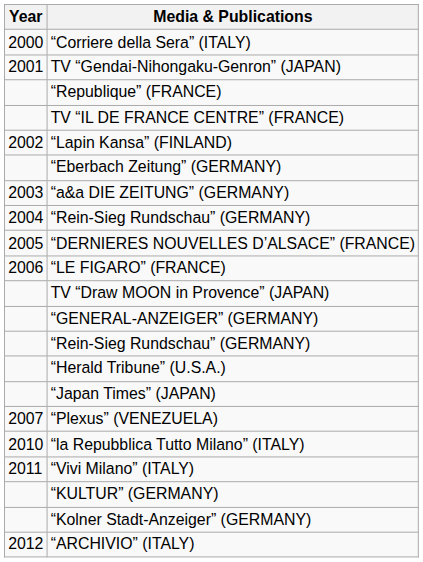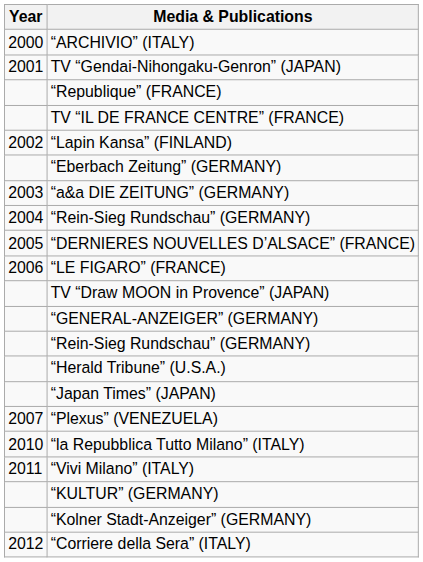(151, 42) “Corriere della Sera” (ITALY) -> (123, 42) “ARCHIVIO” (ITALY)
(123, 544) “ARCHIVIO” (ITALY) -> (151, 544) “Corriere della Sera” (ITALY)
